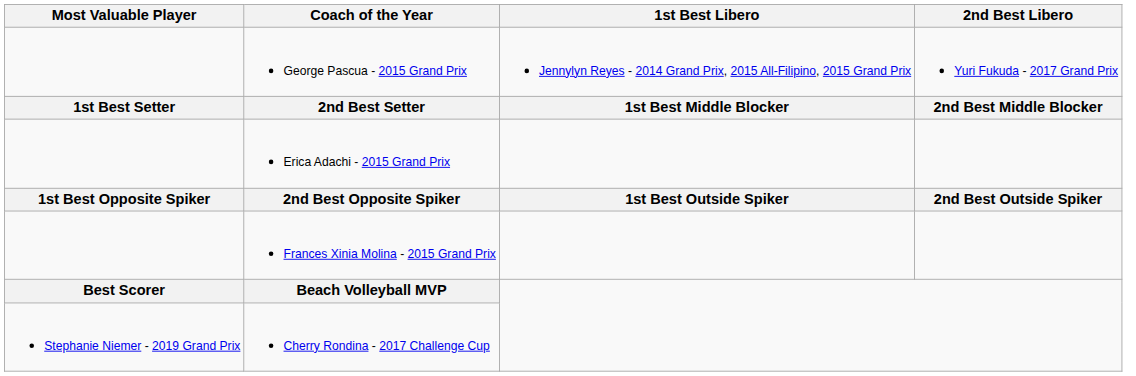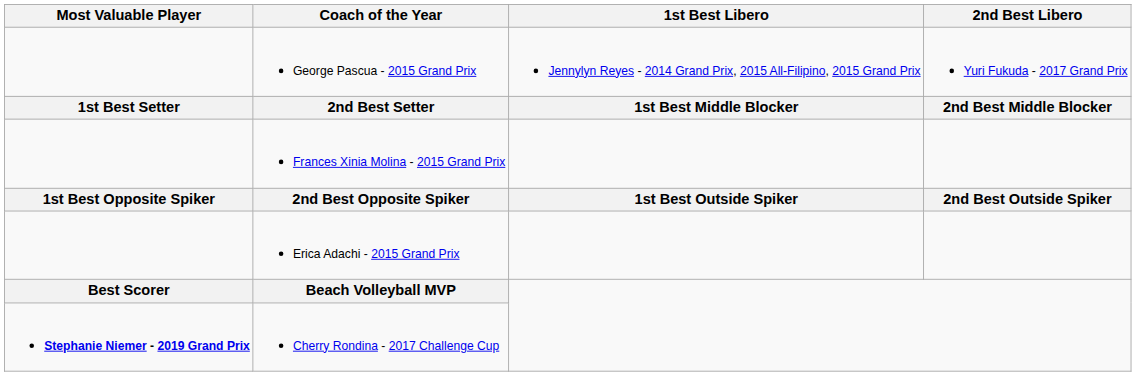rows swapped: (372, 162) <-> (372, 253)
(124, 345) normal -> (129, 345) bold
